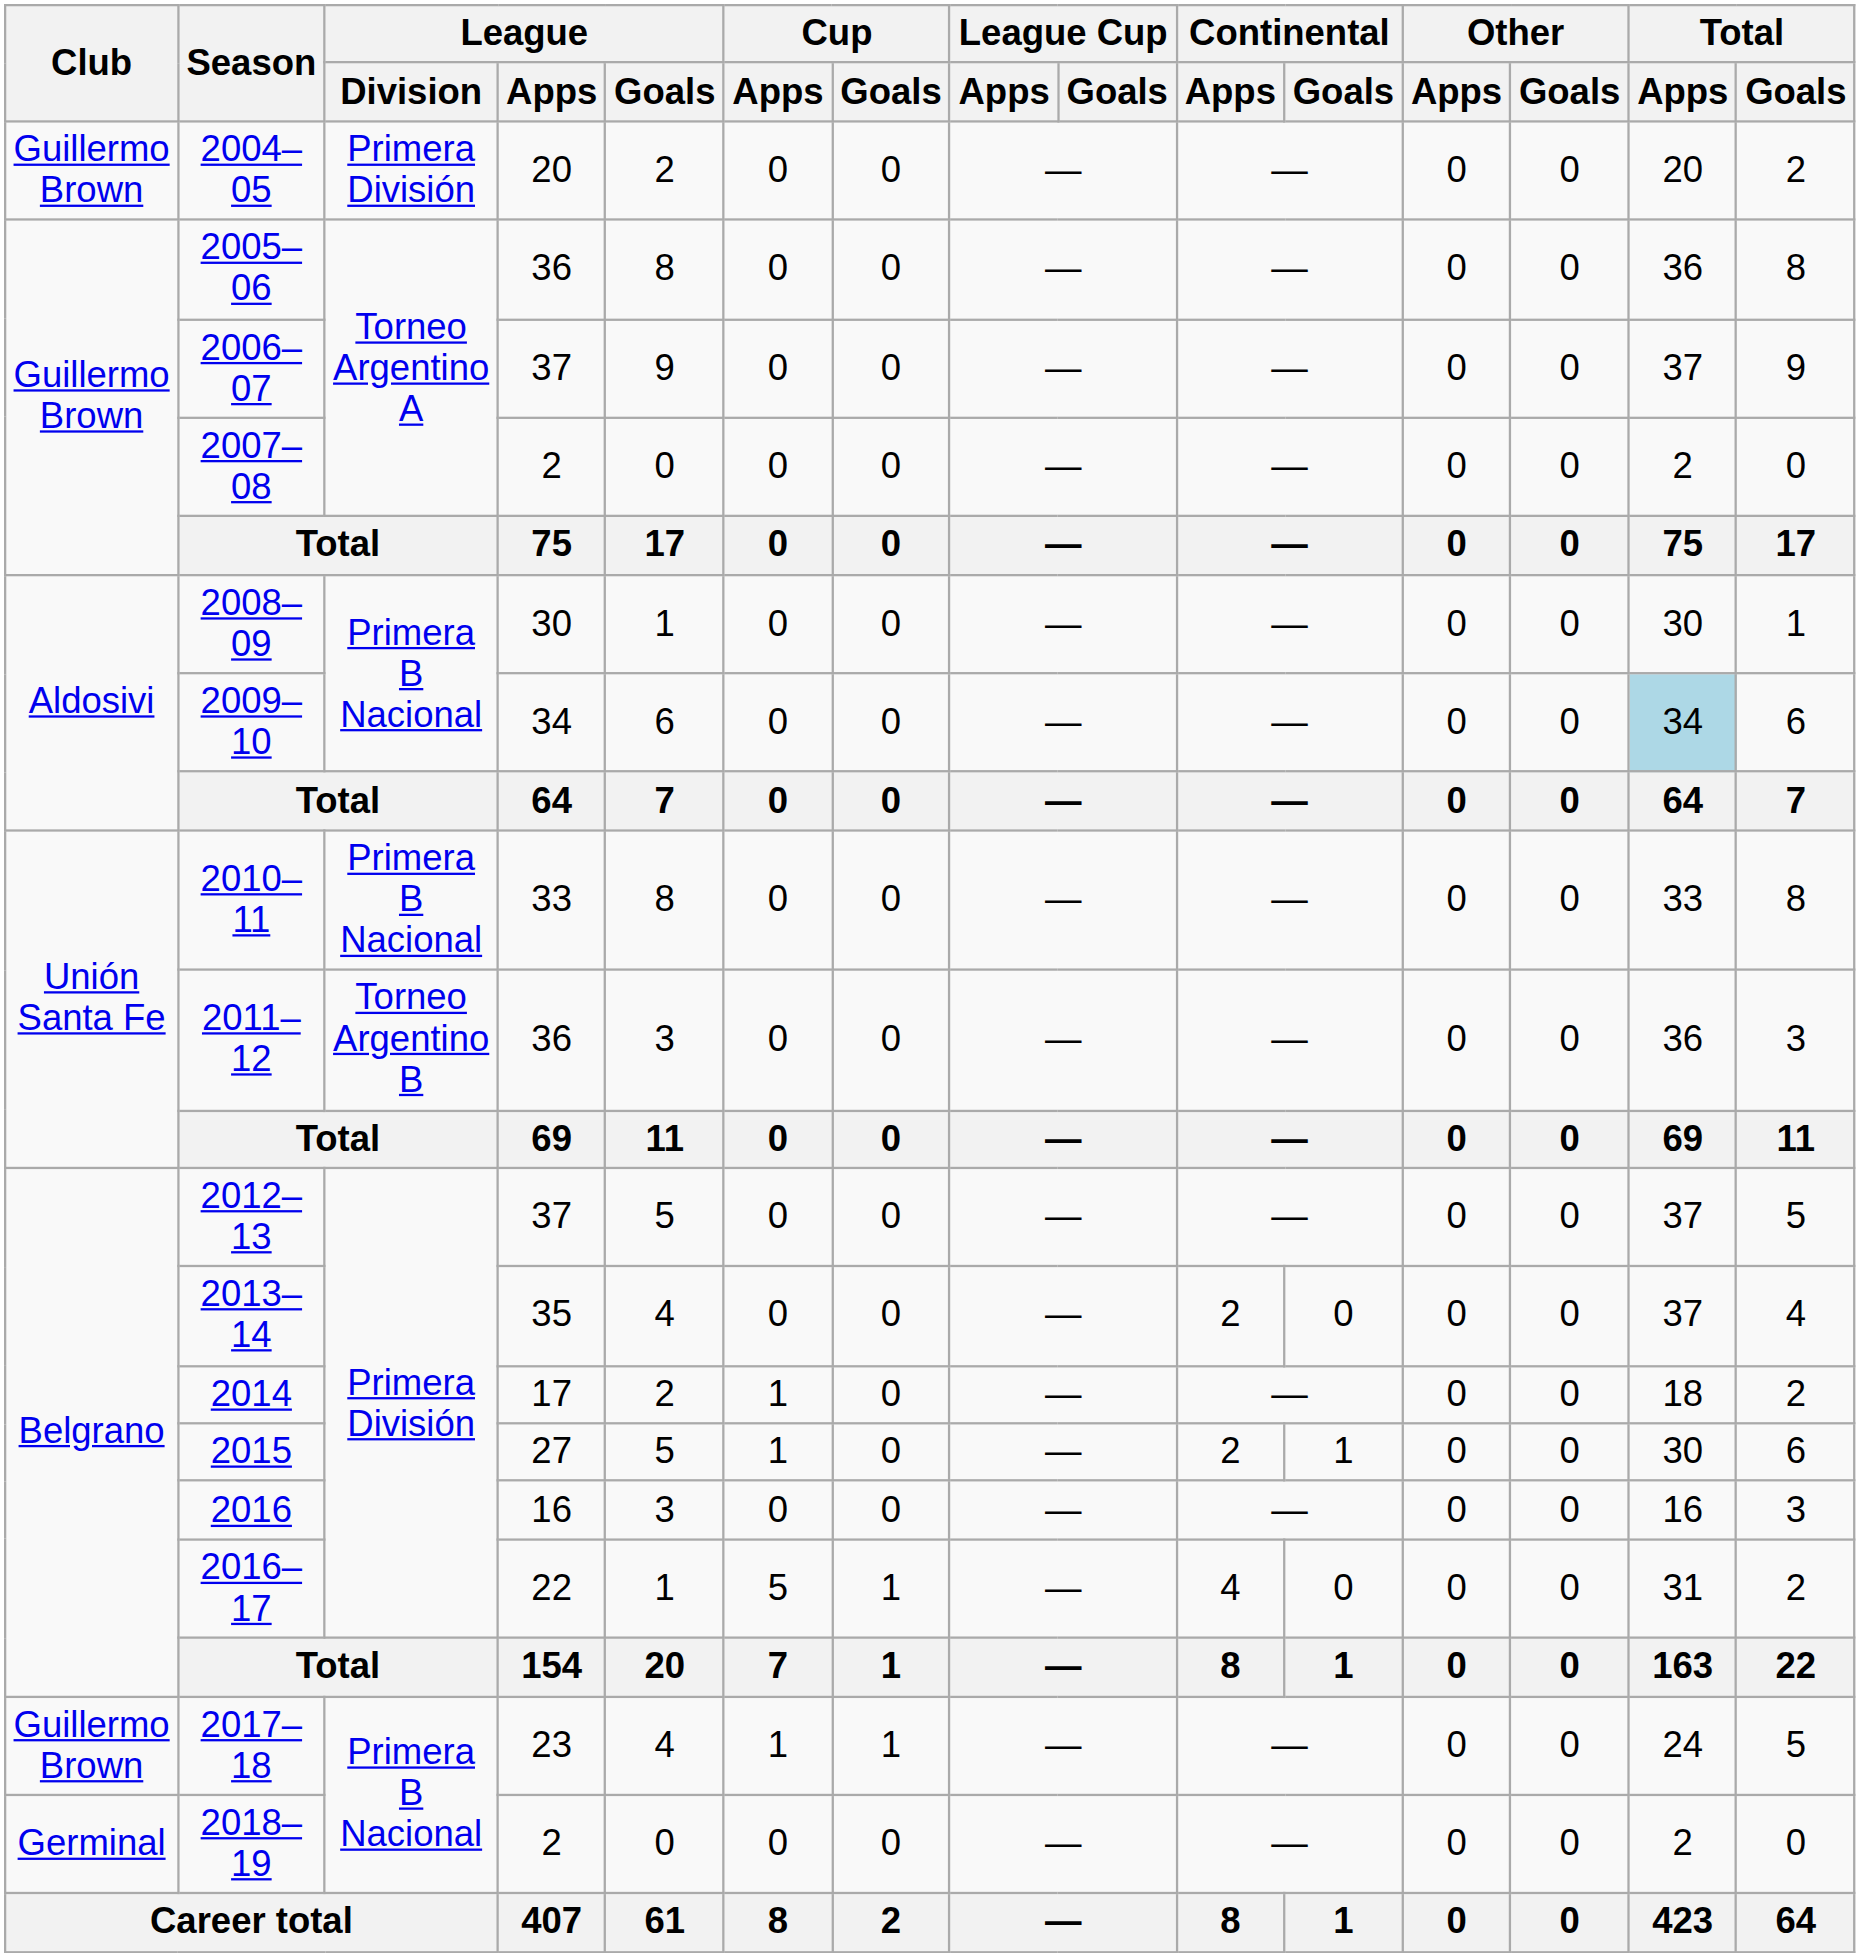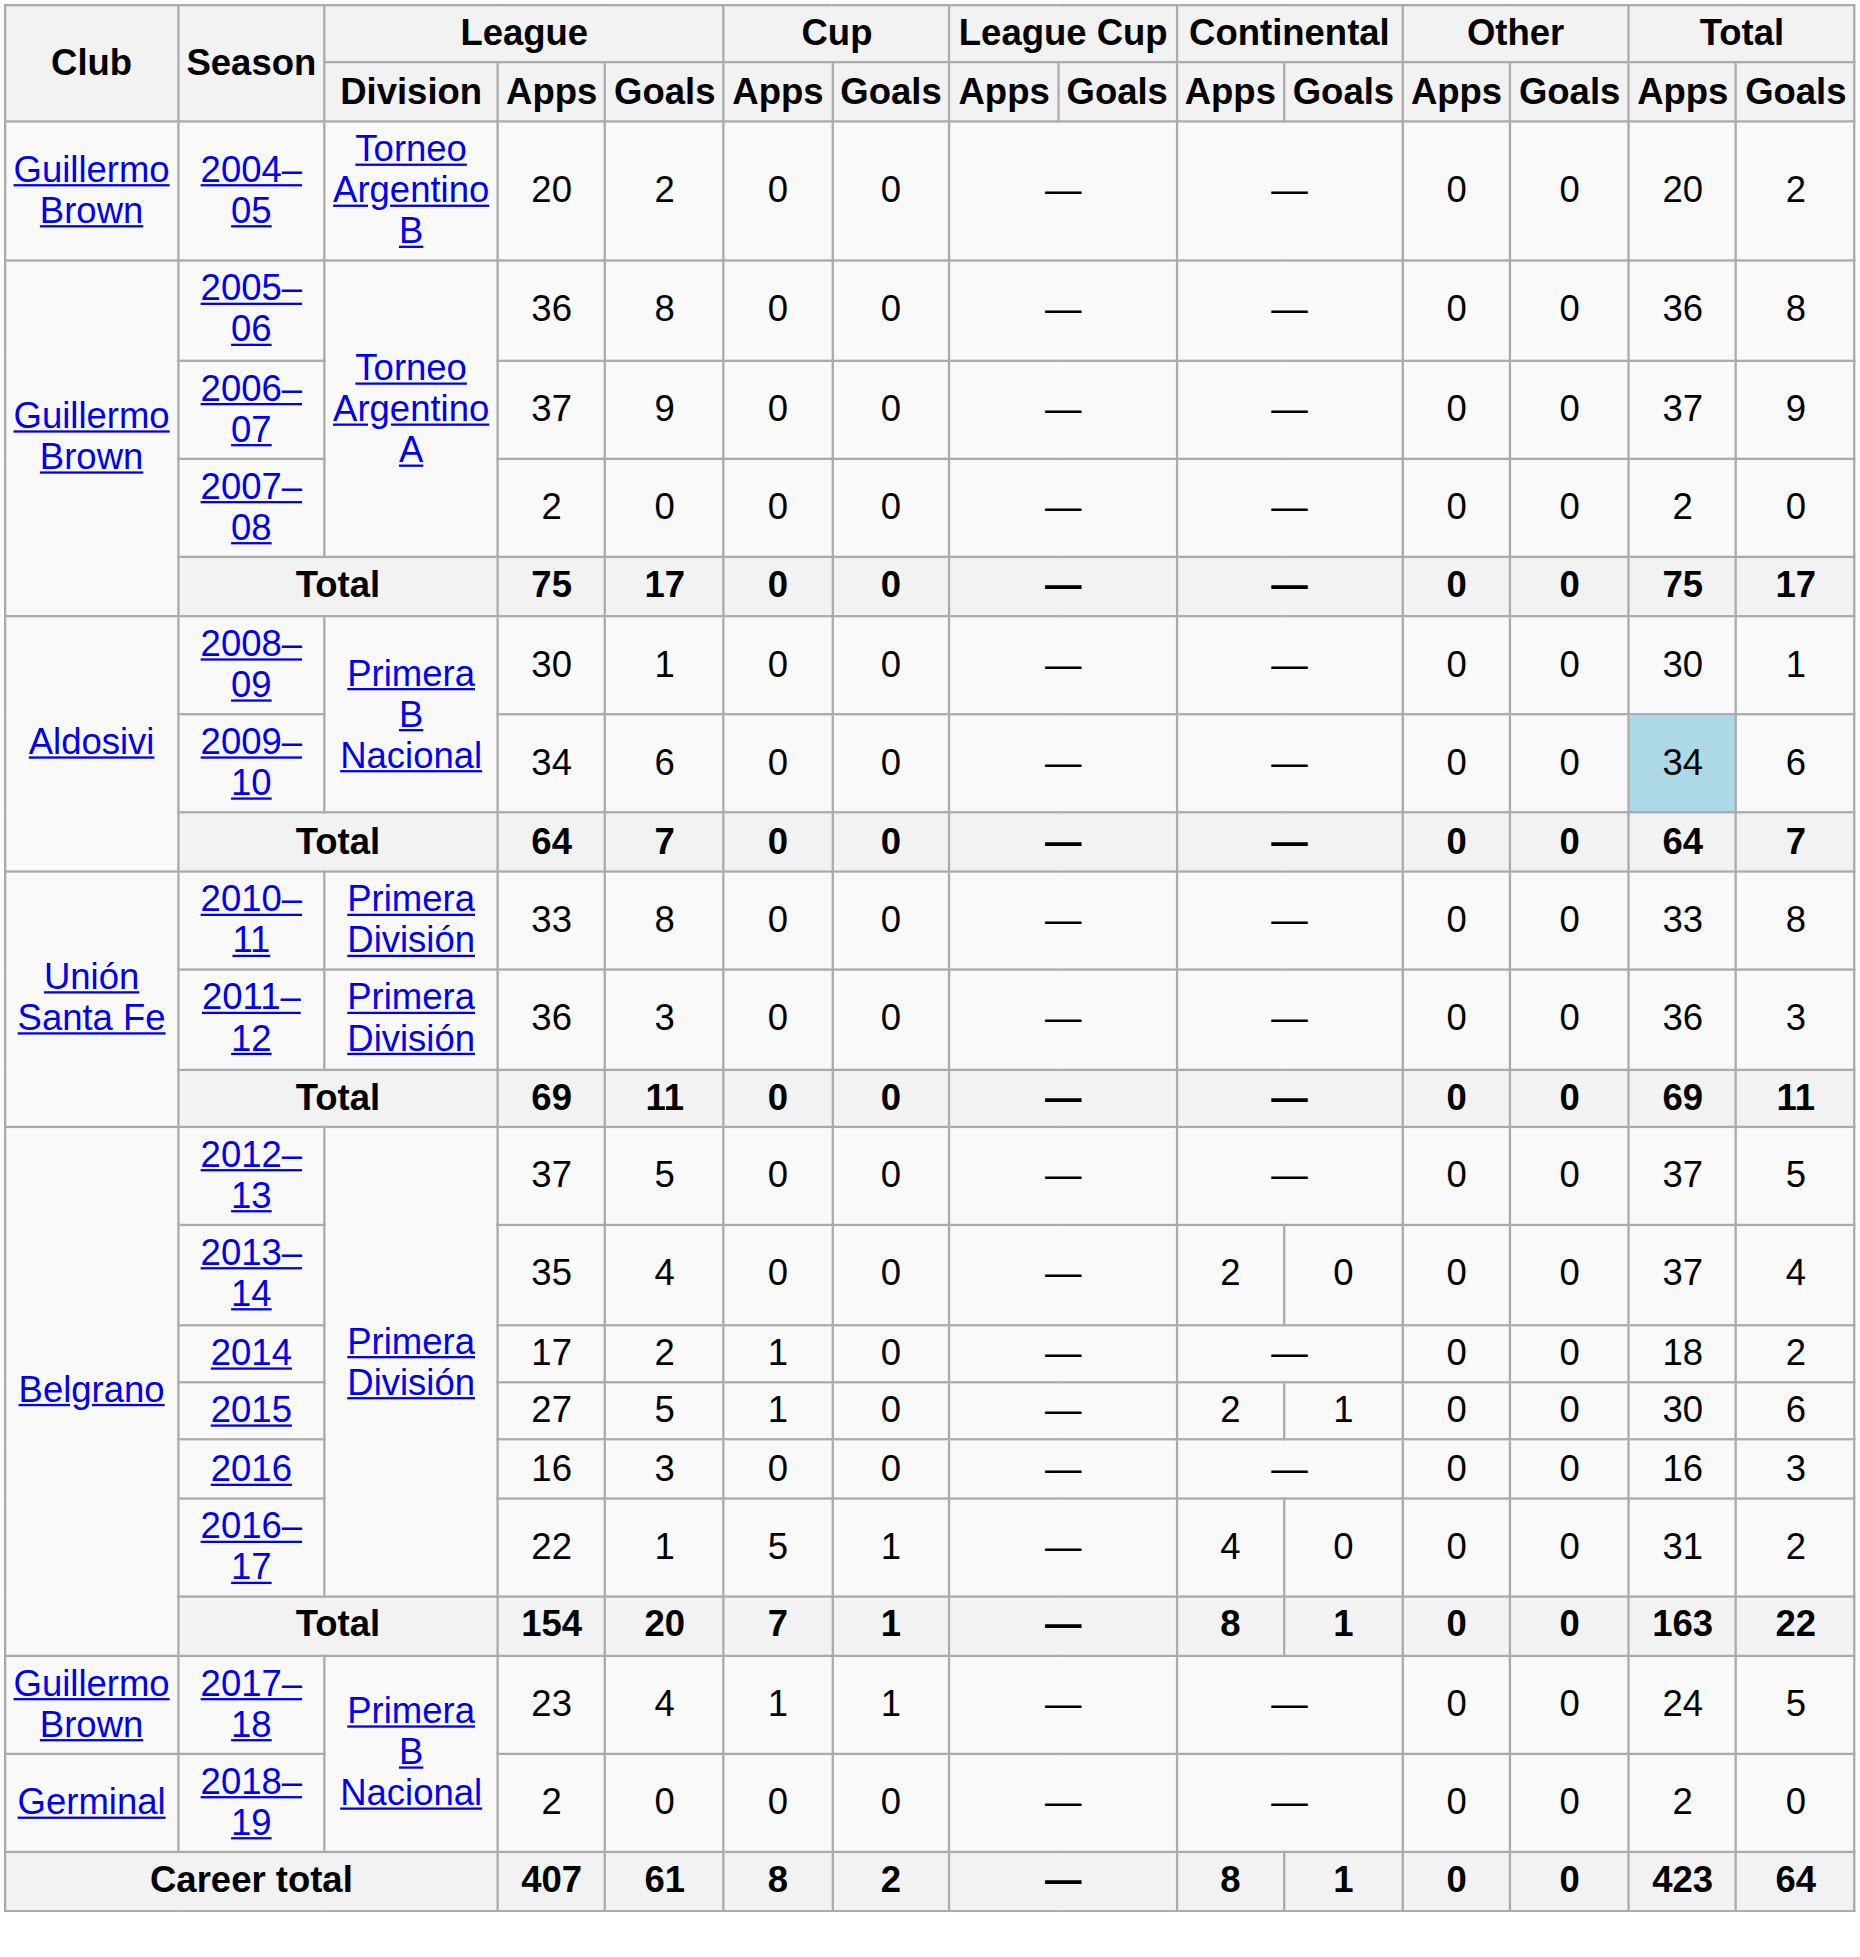(411, 169) Primera División -> (411, 190) Torneo Argentino B
(411, 899) Primera B Nacional -> (411, 919) Primera División
(411, 1039) Torneo Argentino B -> (411, 1018) Primera División
